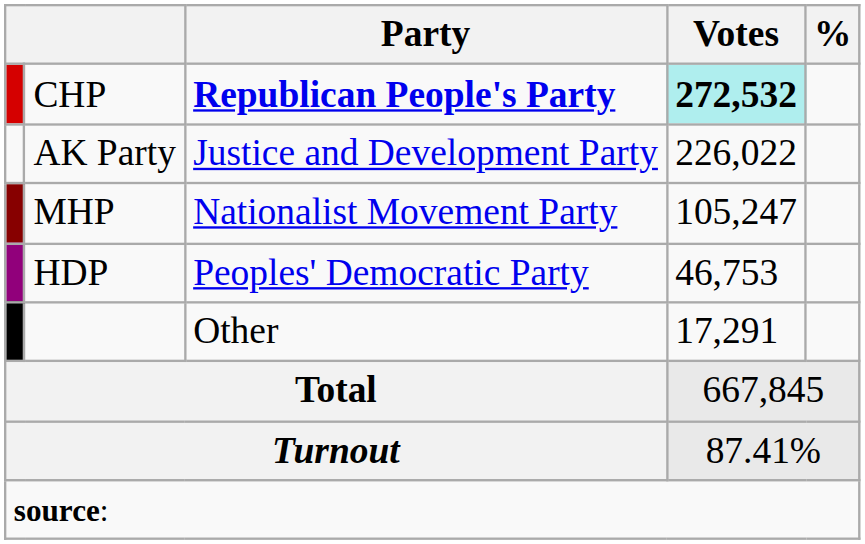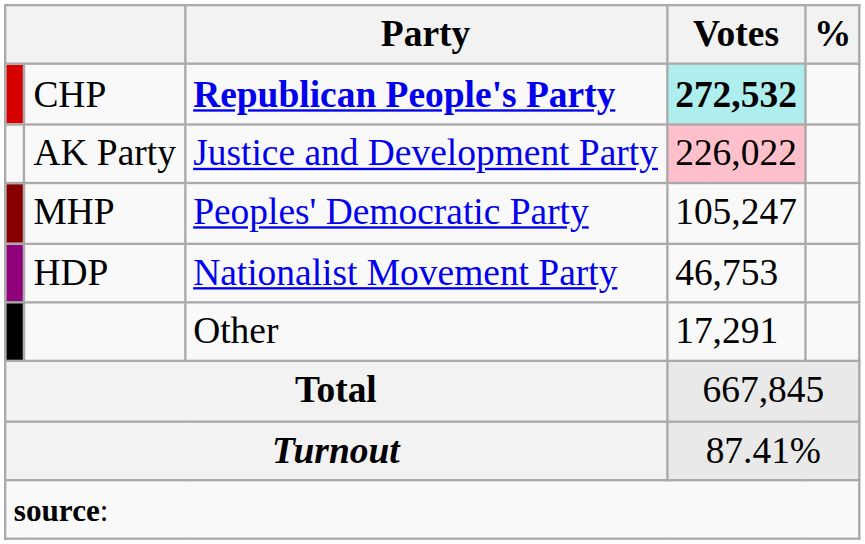(736, 152) no background -> (736, 152) pink background
(405, 212) Nationalist Movement Party -> (391, 212) Peoples' Democratic Party
(391, 271) Peoples' Democratic Party -> (405, 271) Nationalist Movement Party
